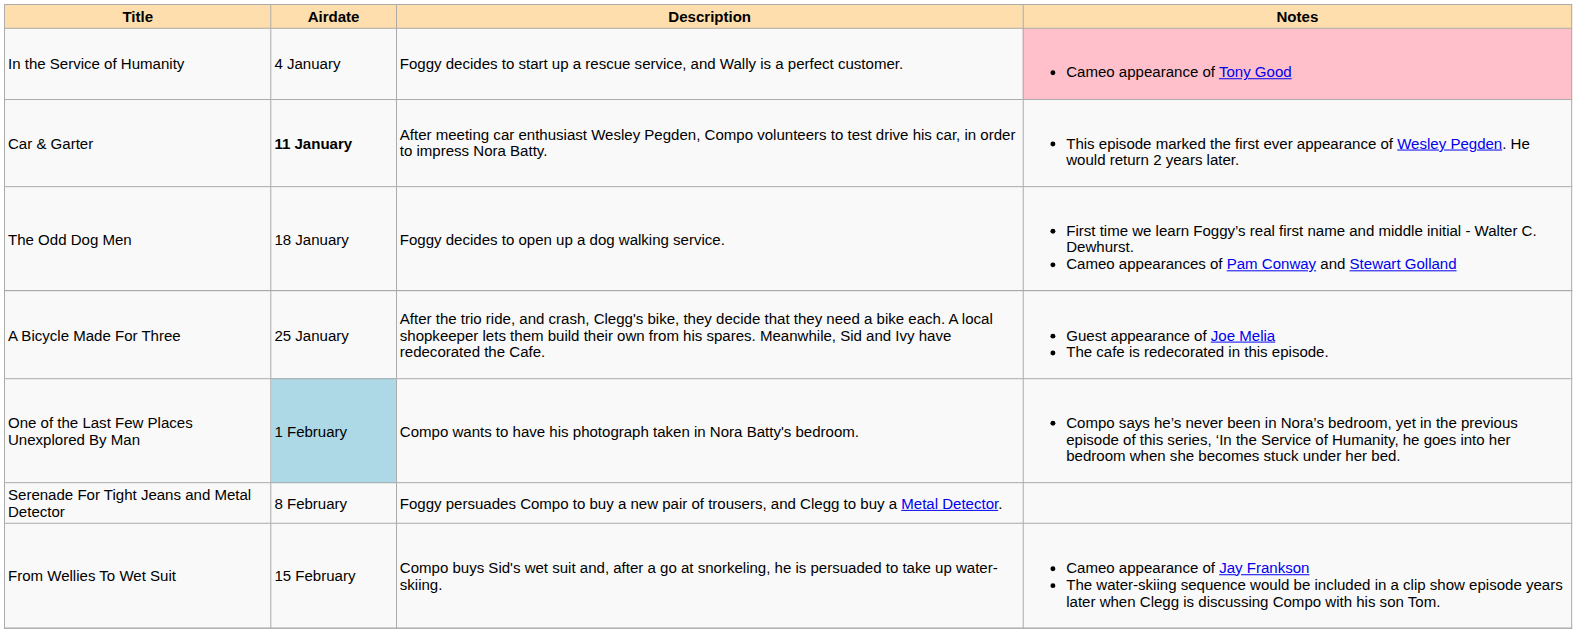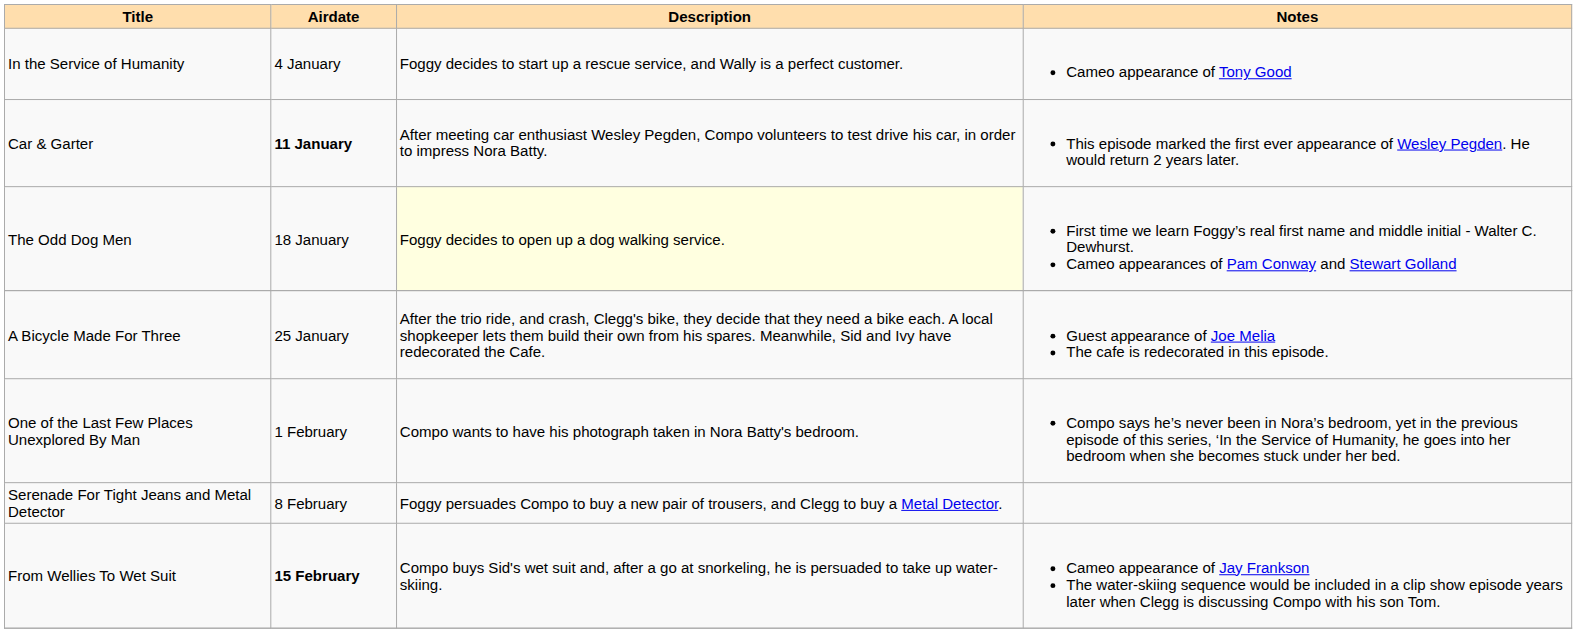(1297, 72) pink background -> (1297, 72) no background
(562, 239) no background -> (562, 239) lightyellow background
(311, 431) lightblue background -> (311, 431) no background
(315, 576) normal -> (317, 576) bold
